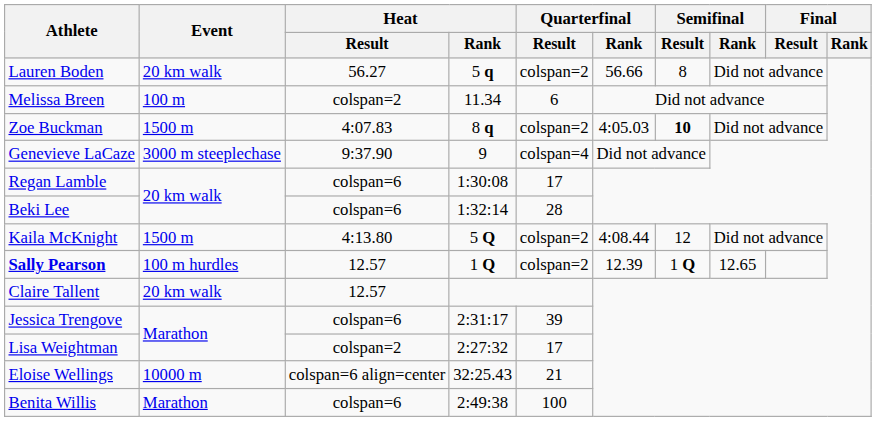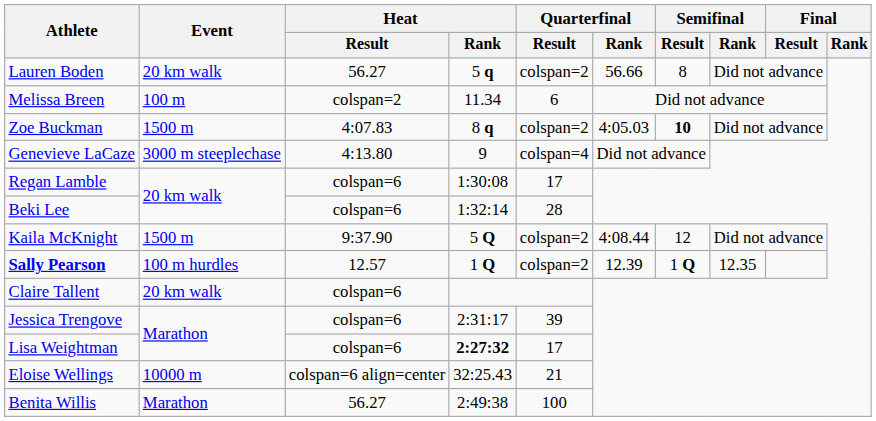(367, 154) 9:37.90 -> (367, 154) 4:13.80
(367, 237) 4:13.80 -> (367, 237) 9:37.90
(737, 265) 12.65 -> (737, 265) 12.35
(367, 292) 12.57 -> (367, 292) colspan=6
(367, 347) colspan=2 -> (367, 347) colspan=6
(483, 347) normal -> (483, 347) bold
(367, 402) colspan=6 -> (367, 402) 56.27
